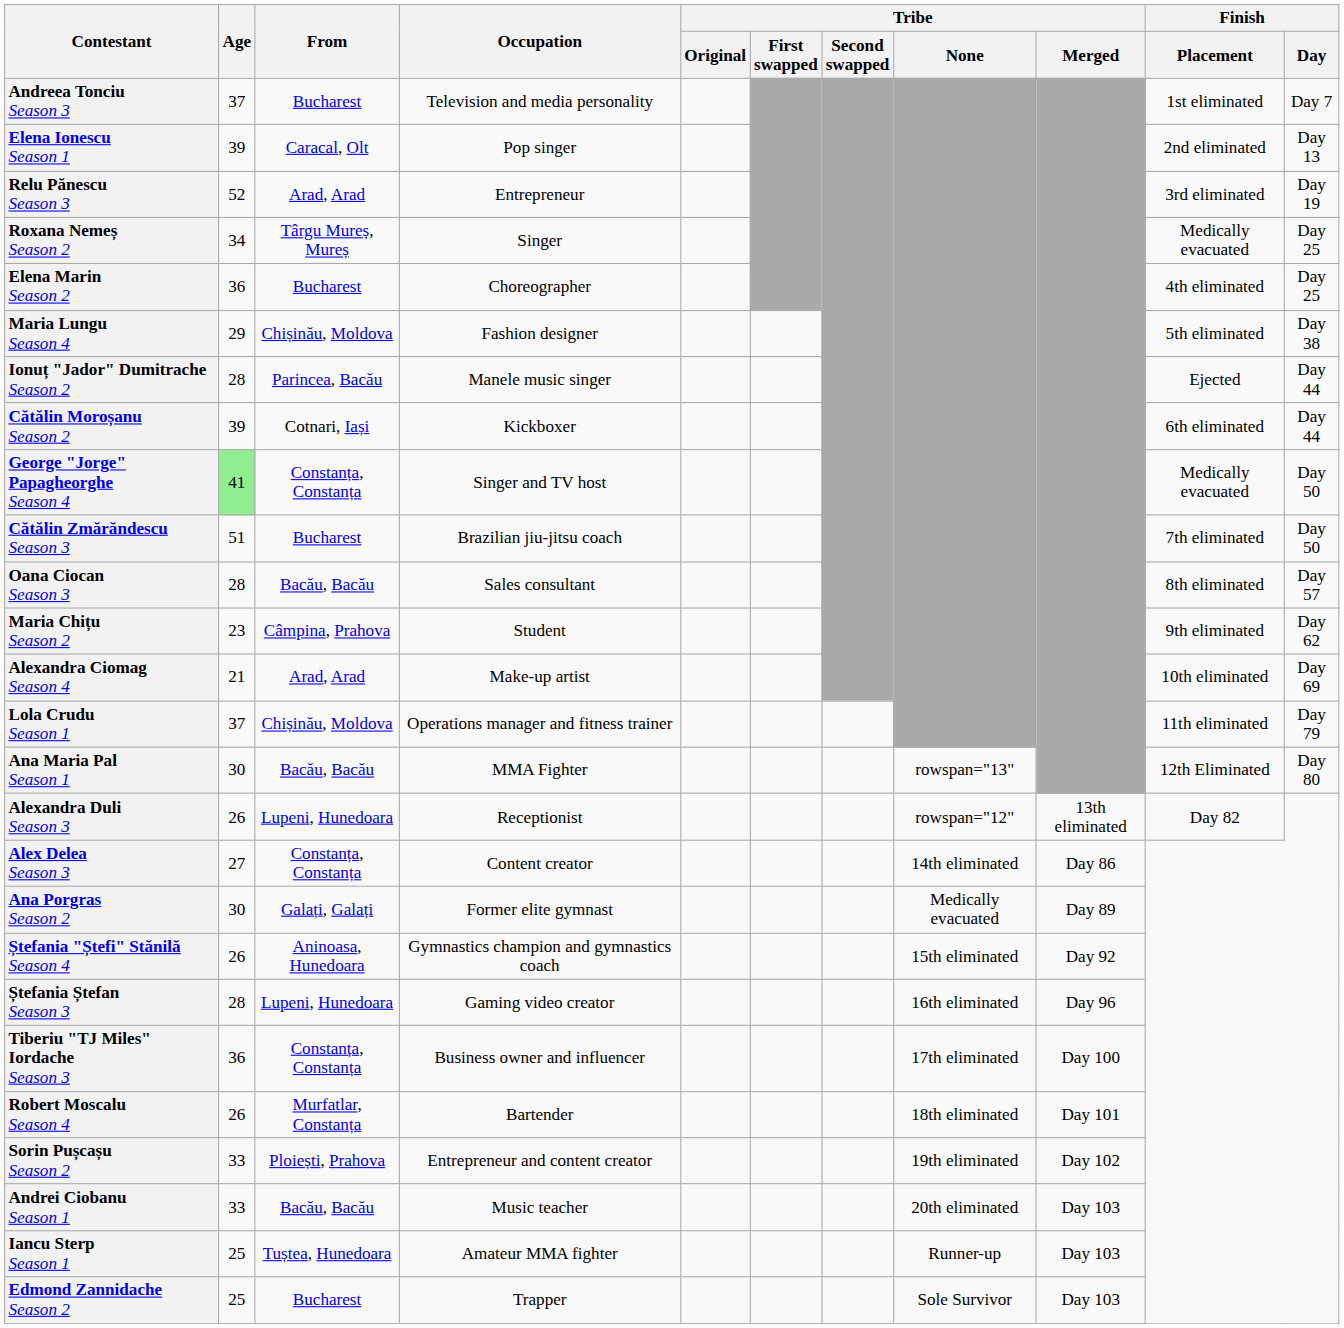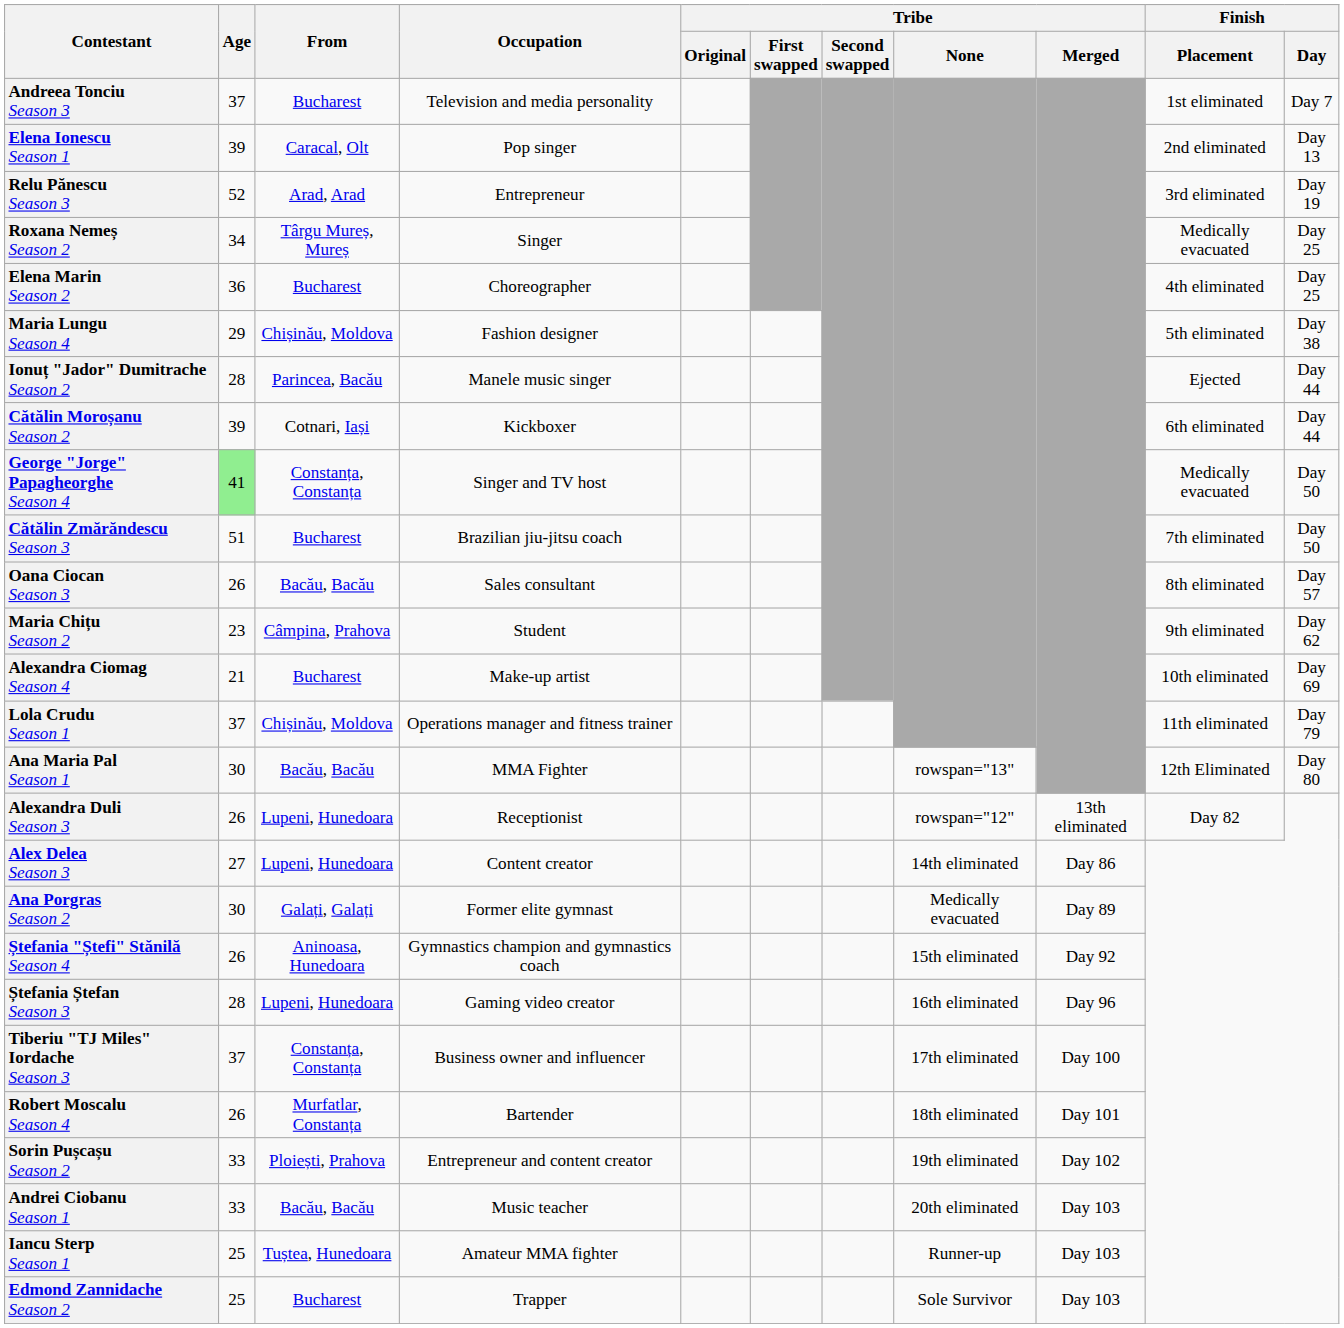(237, 584) 28 -> (237, 584) 26
(327, 677) Arad, Arad -> (327, 677) Bucharest
(327, 863) Constanța, Constanța -> (327, 863) Lupeni, Hunedoara
(237, 1058) 36 -> (237, 1058) 37
